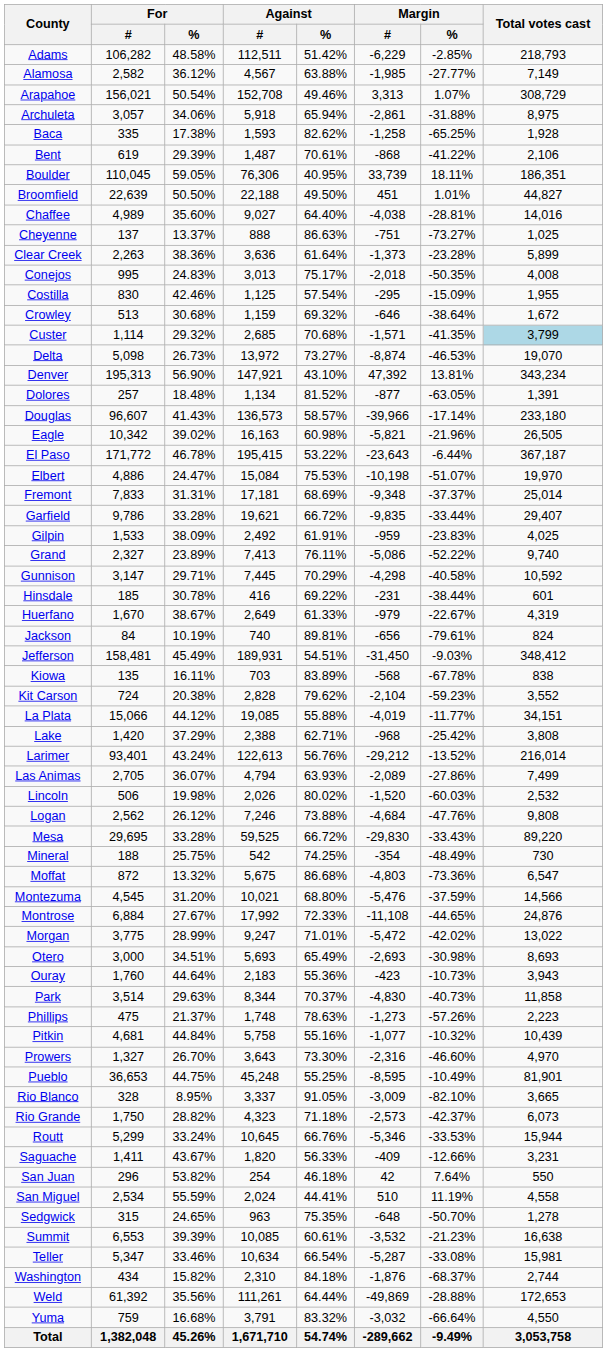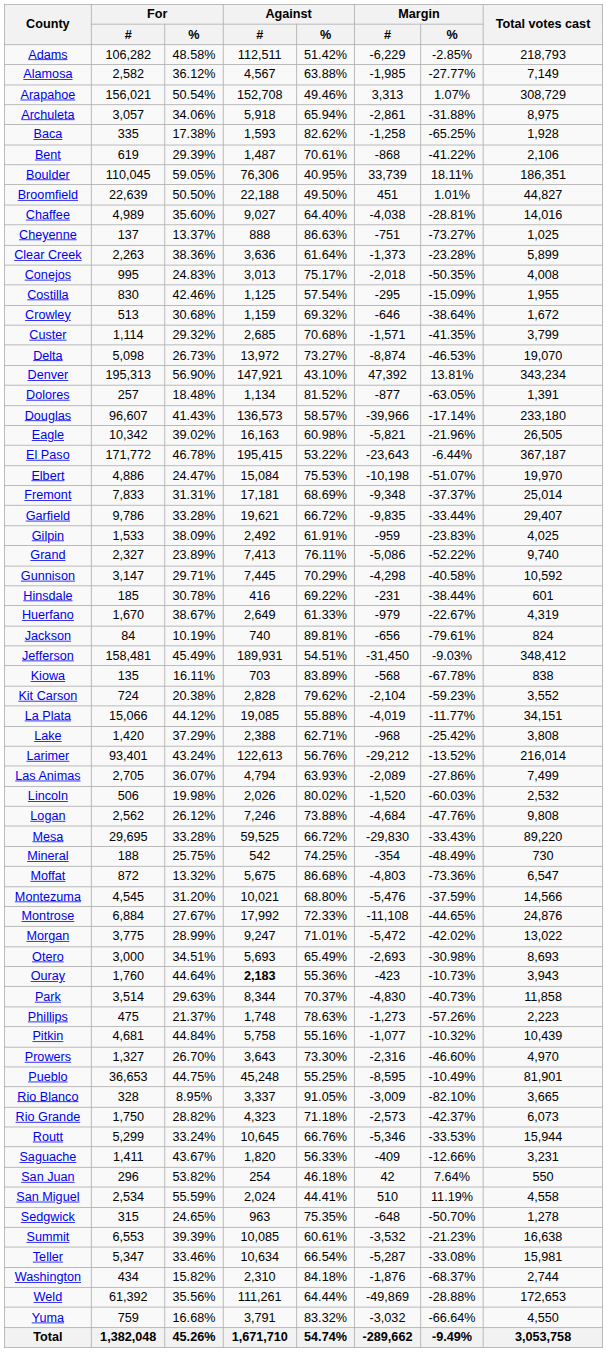(543, 335) lightblue background -> (543, 335) no background
(260, 976) normal -> (260, 976) bold
